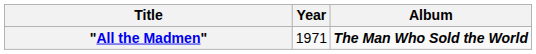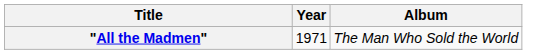(431, 37) bold -> (426, 37) normal
